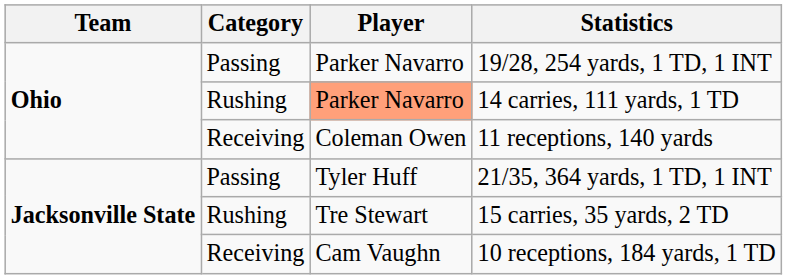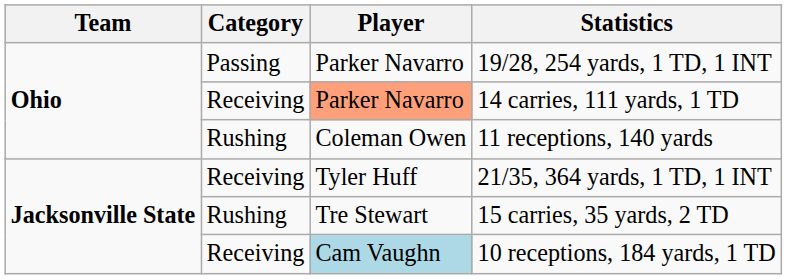(247, 100) Rushing -> (255, 100) Receiving
(255, 138) Receiving -> (247, 138) Rushing
(243, 177) Passing -> (255, 177) Receiving
(378, 253) no background -> (378, 253) lightblue background
